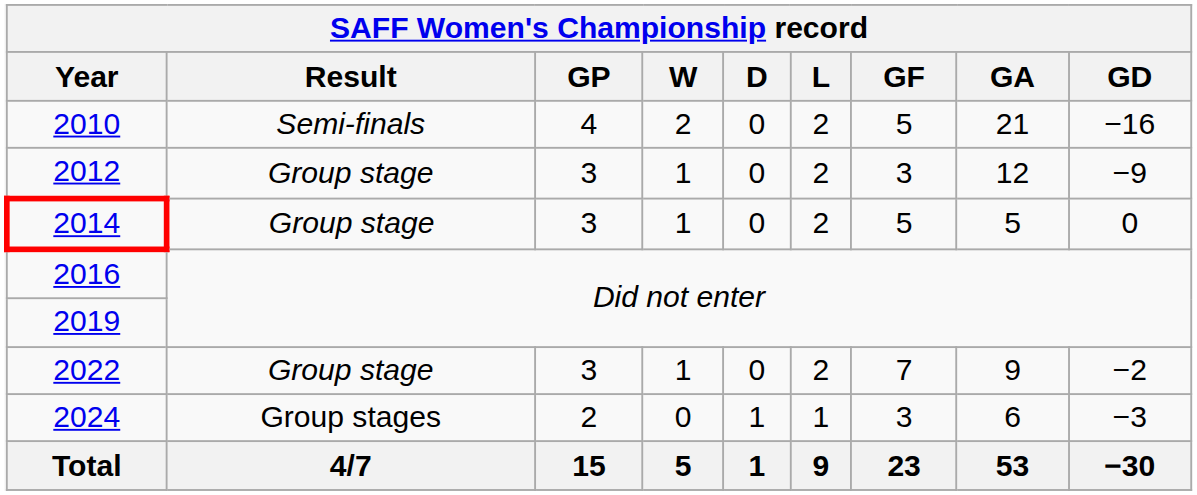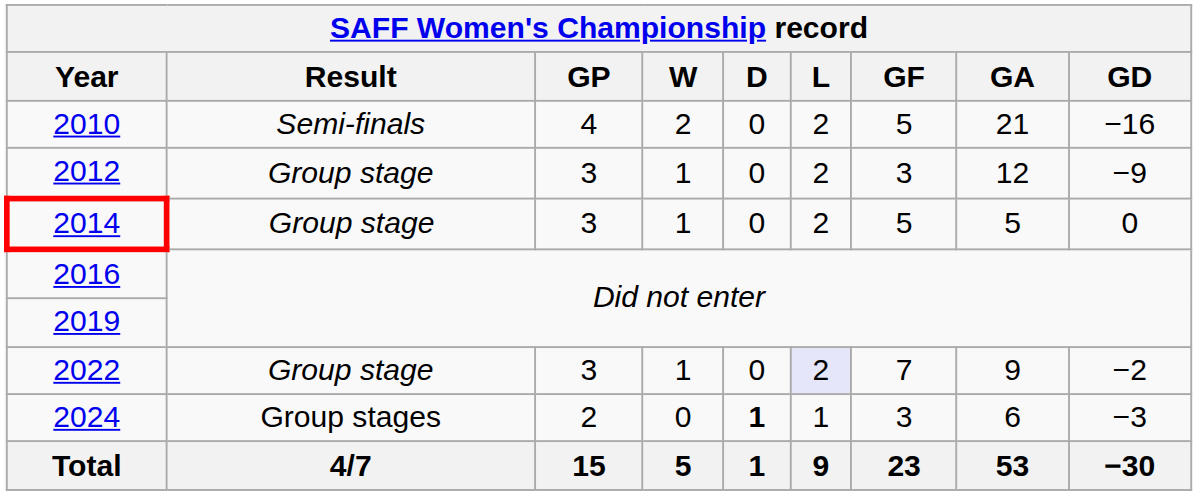(821, 369) no background -> (821, 369) lavender background
(757, 417) normal -> (757, 417) bold
